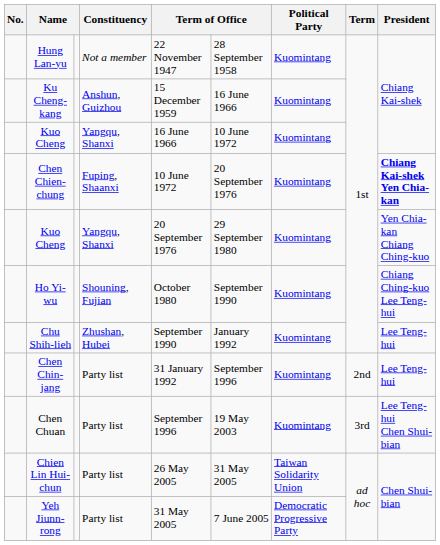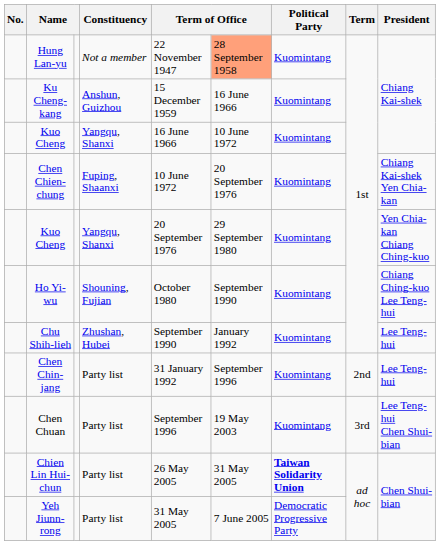(238, 57) no background -> (238, 57) lightsalmon background
(405, 181) bold -> (404, 181) normal
(296, 474) normal -> (298, 474) bold
